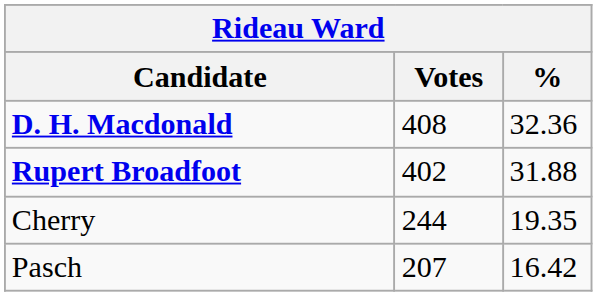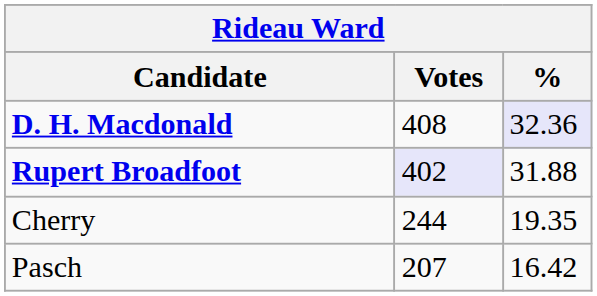(543, 123) no background -> (543, 123) lavender background
(424, 171) no background -> (424, 171) lavender background
